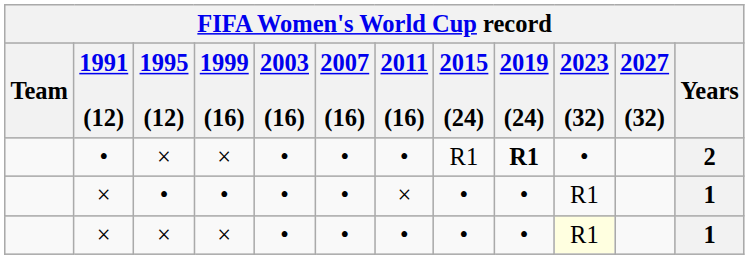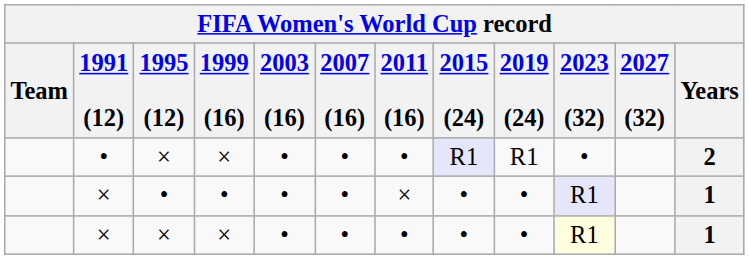(464, 156) no background -> (464, 156) lavender background
(524, 156) bold -> (524, 156) normal
(584, 195) no background -> (584, 195) lavender background
